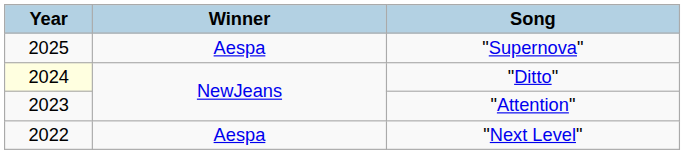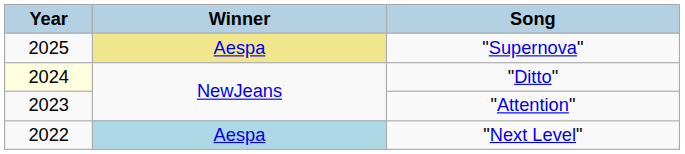(239, 47) no background -> (239, 47) khaki background
(239, 134) no background -> (239, 134) lightblue background
